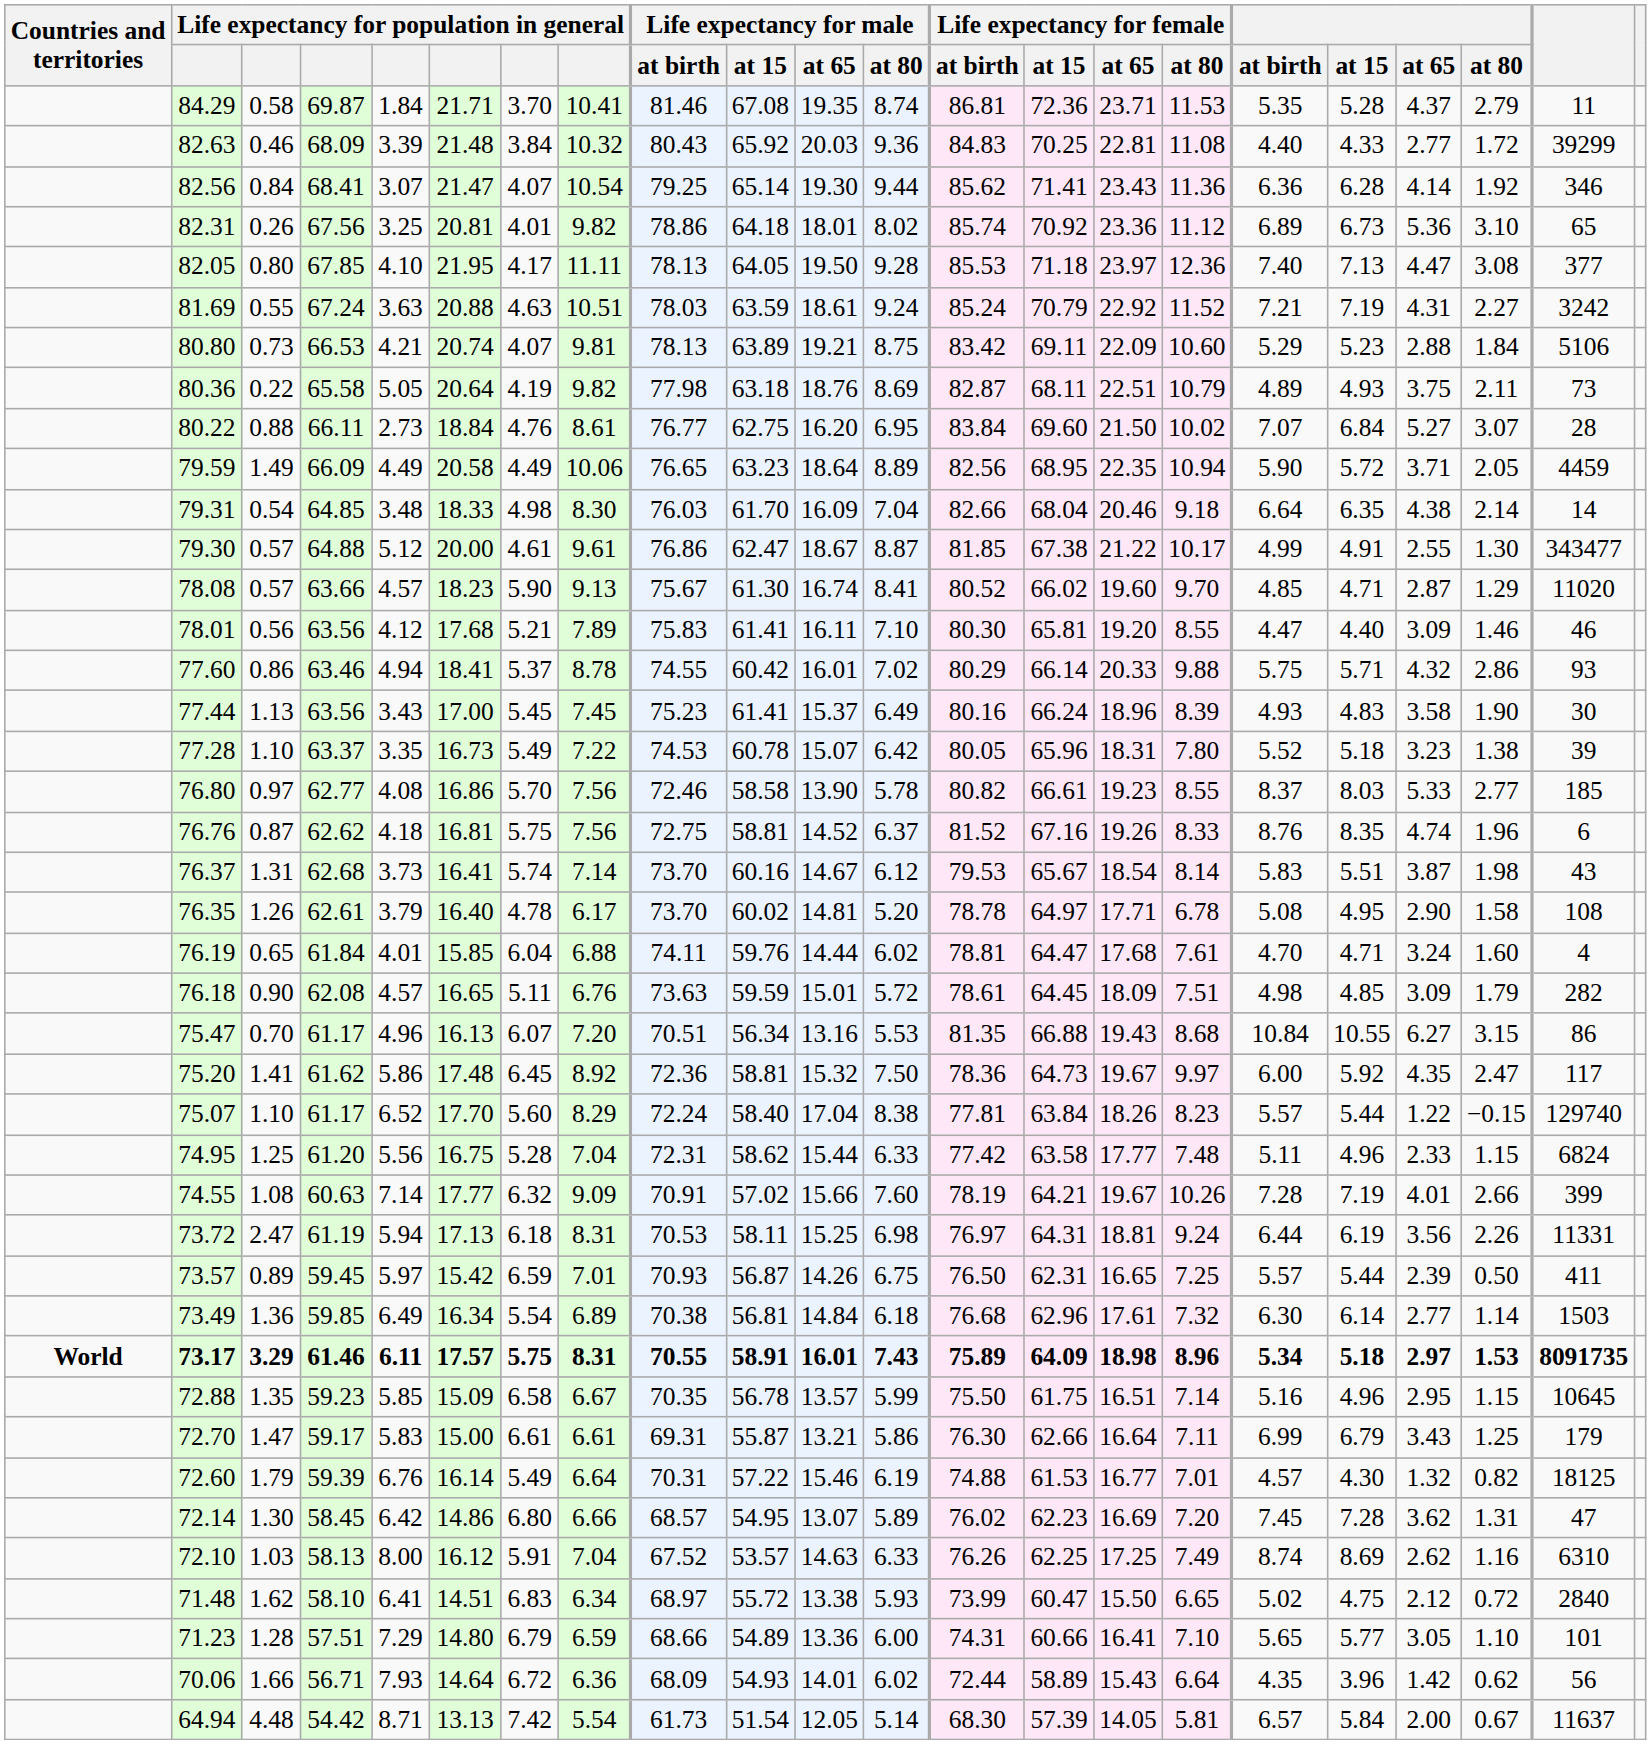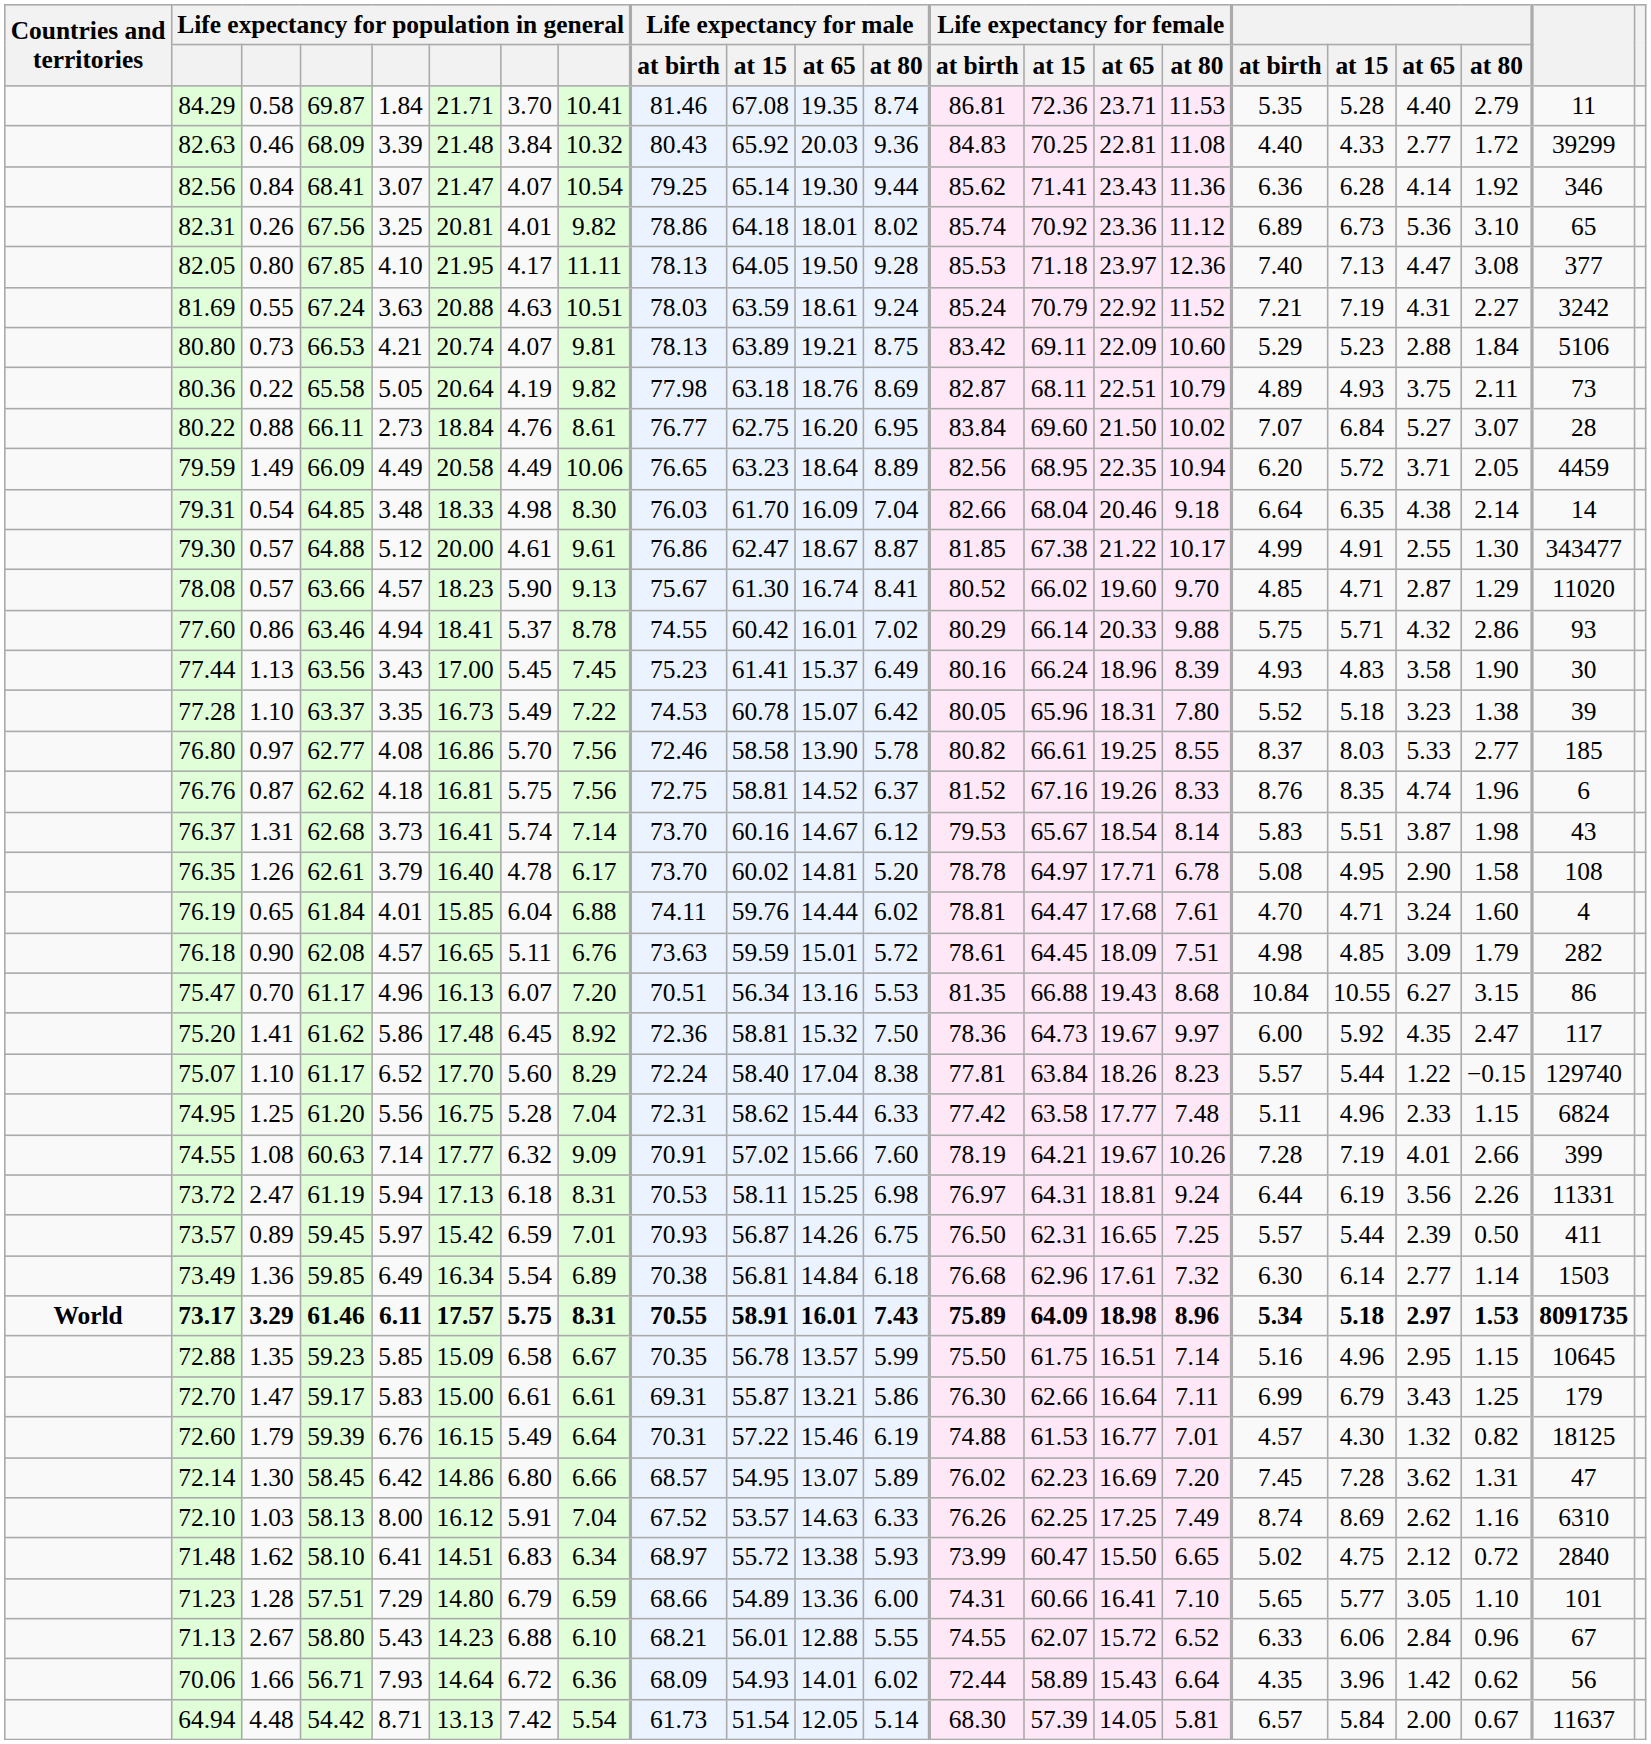(1429, 105) 4.37 -> (1429, 105) 4.40
(1280, 468) 5.90 -> (1280, 468) 6.20
- row: (207, 629)
(1128, 791) 19.23 -> (1128, 750) 19.25
(465, 1477) 16.14 -> (465, 1436) 16.15
+ row: (207, 1638)
